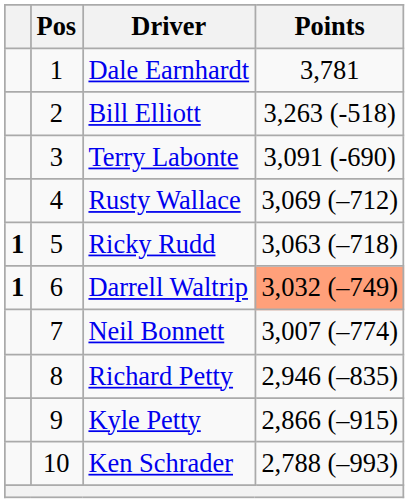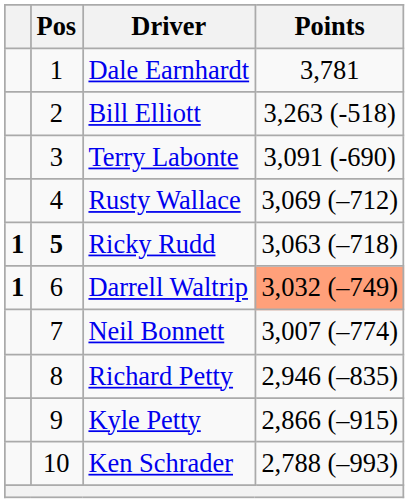(56, 244) normal -> (56, 244) bold
